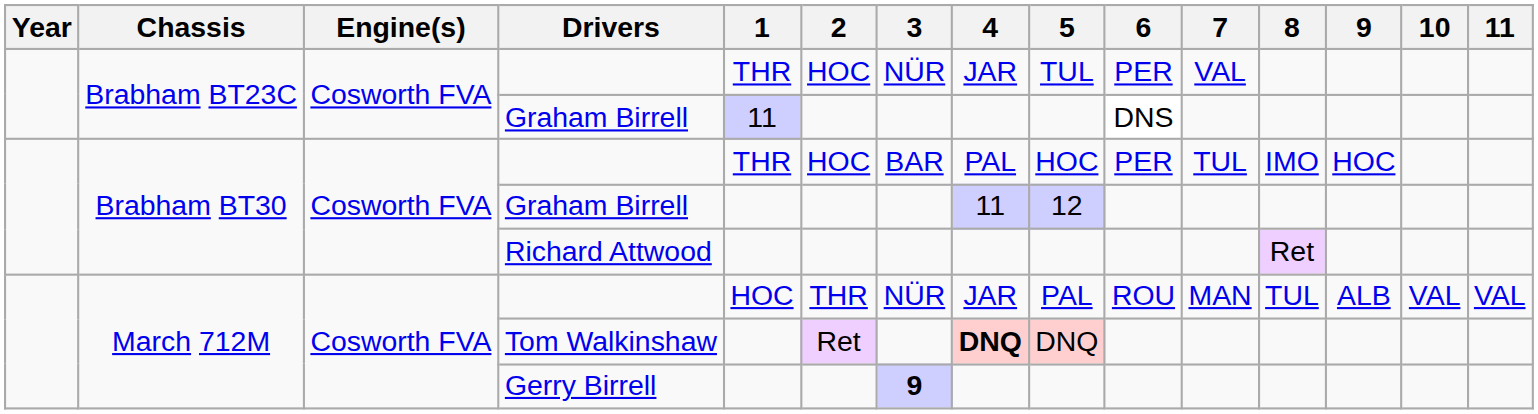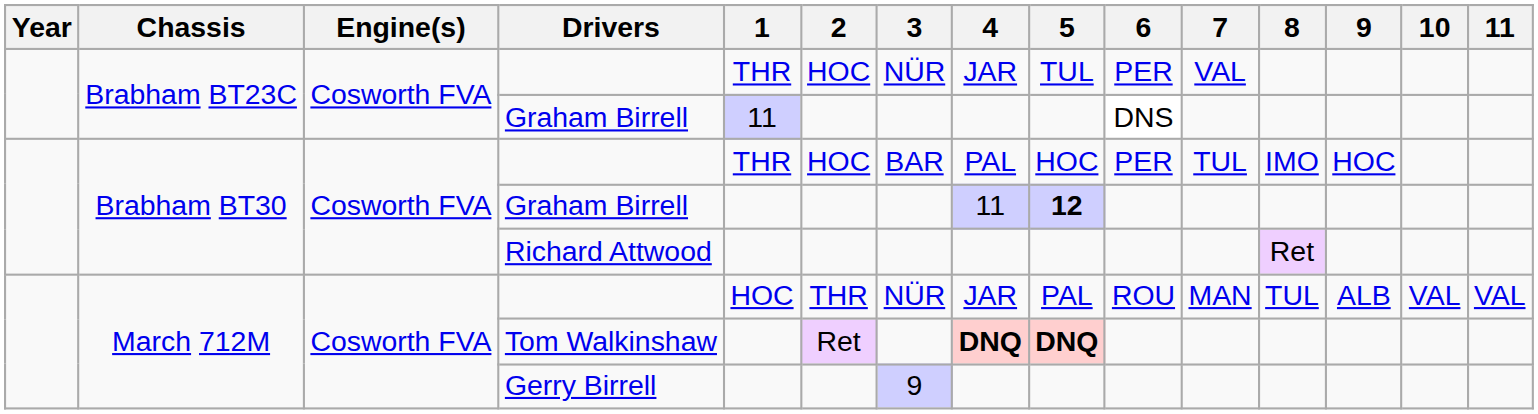(1067, 206) normal -> (1067, 206) bold
(1067, 341) normal -> (1067, 341) bold
(914, 385) bold -> (914, 385) normal
